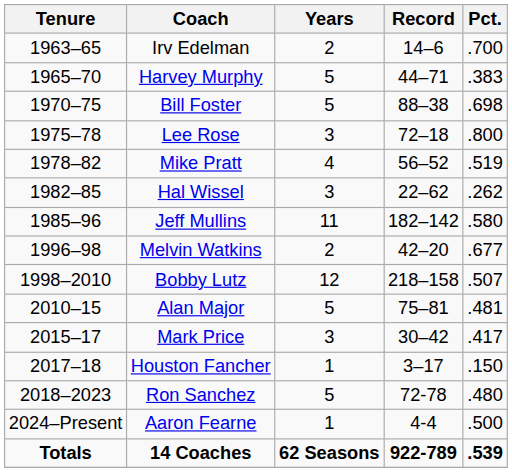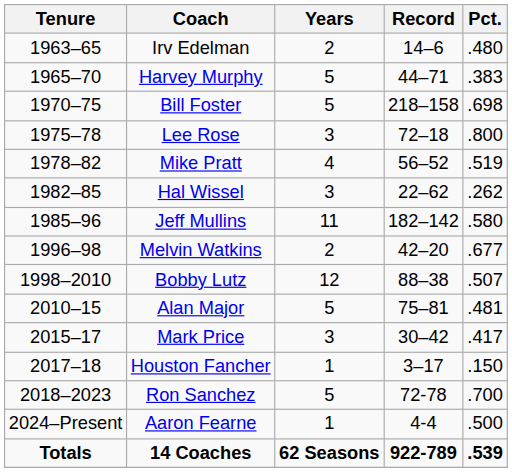(485, 47) .700 -> (485, 47) .480
(423, 105) 88–38 -> (423, 105) 218–158
(423, 279) 218–158 -> (423, 279) 88–38
(485, 395) .480 -> (485, 395) .700
